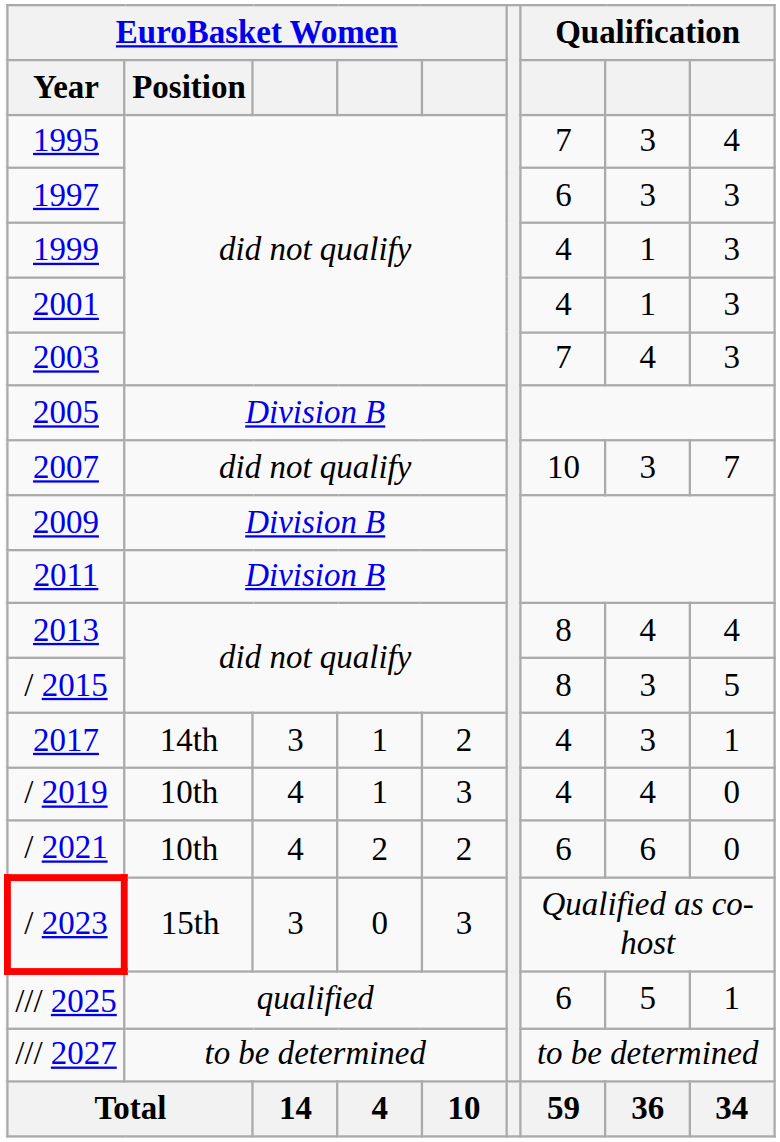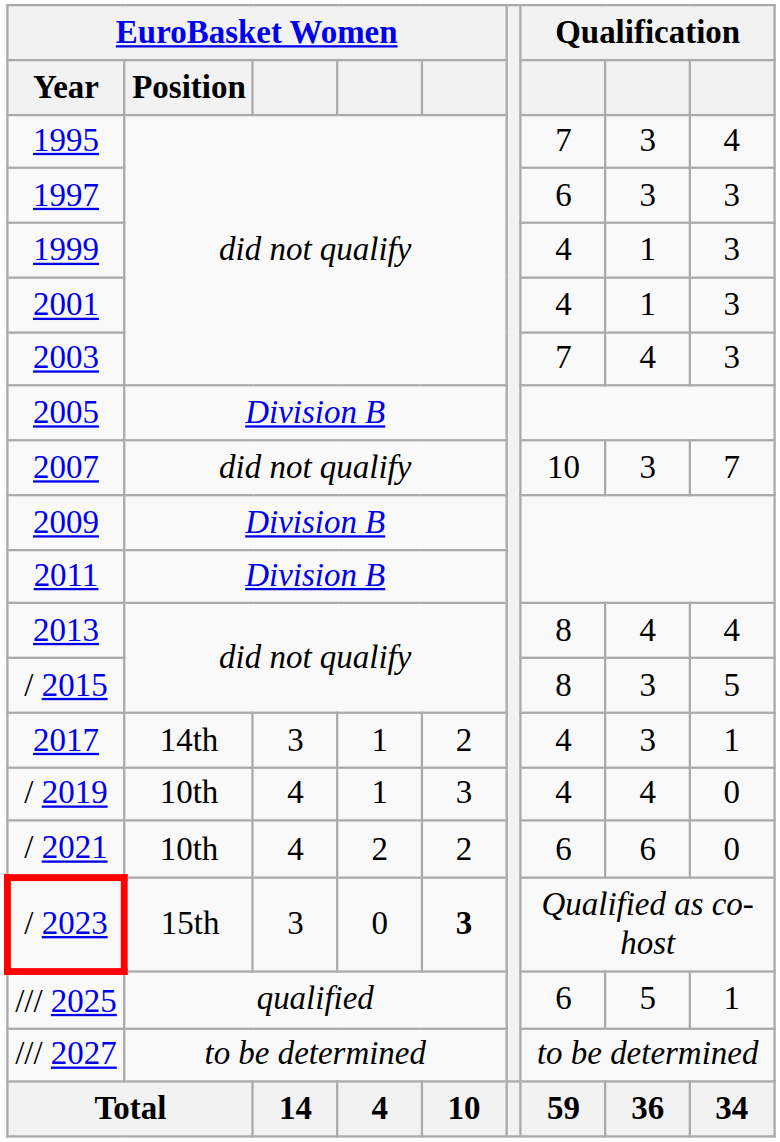(464, 924) normal -> (464, 924) bold
